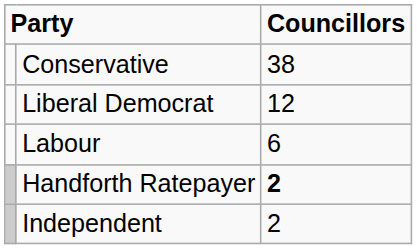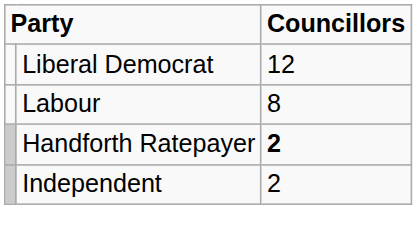- row: (95, 64)
(274, 143) 6 -> (274, 104) 8
